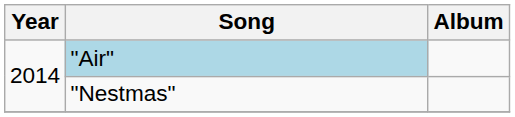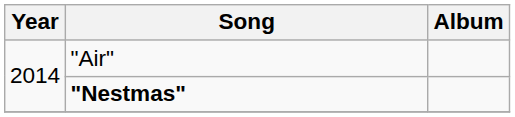(92, 58) lightblue background -> (92, 58) no background
(123, 93) normal -> (128, 93) bold
